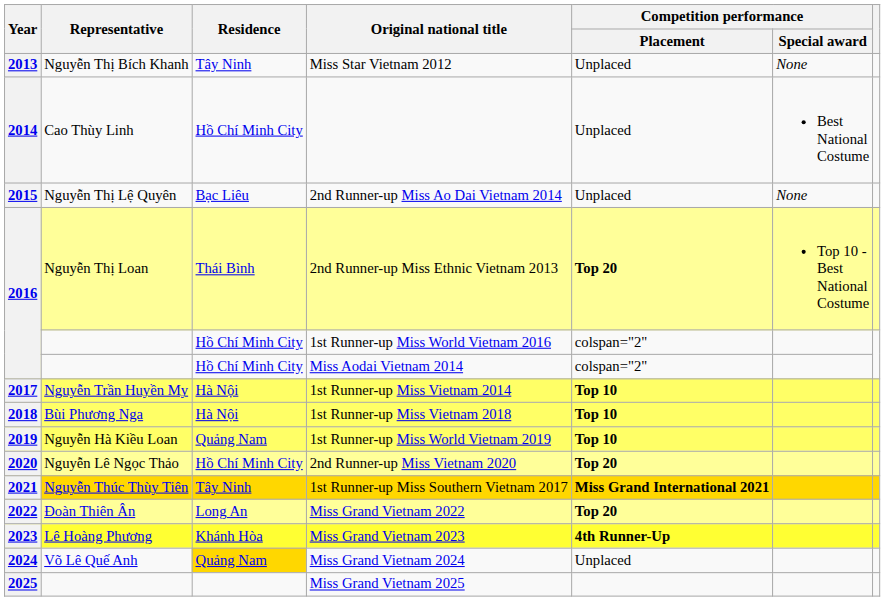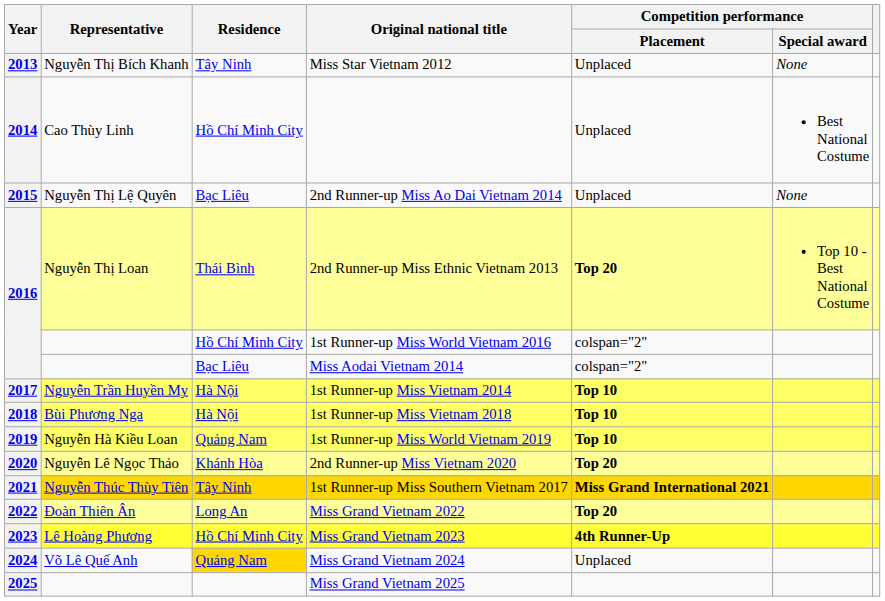(249, 366) Hồ Chí Minh City -> (222, 366) Bạc Liêu
(249, 463) Hồ Chí Minh City -> (229, 463) Khánh Hòa
(229, 536) Khánh Hòa -> (249, 536) Hồ Chí Minh City
